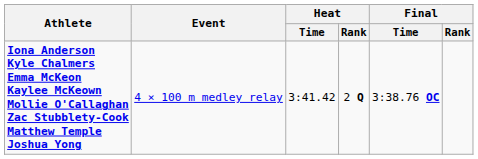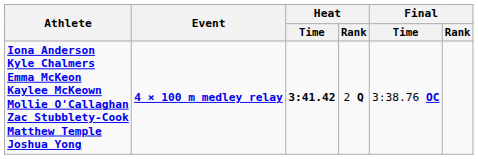(209, 97) normal -> (209, 97) bold
(312, 97) normal -> (312, 97) bold
